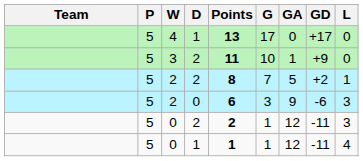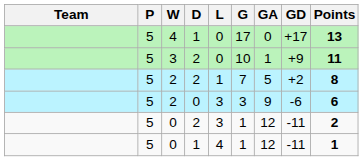columns swapped: (347, 15) <-> (232, 15)
